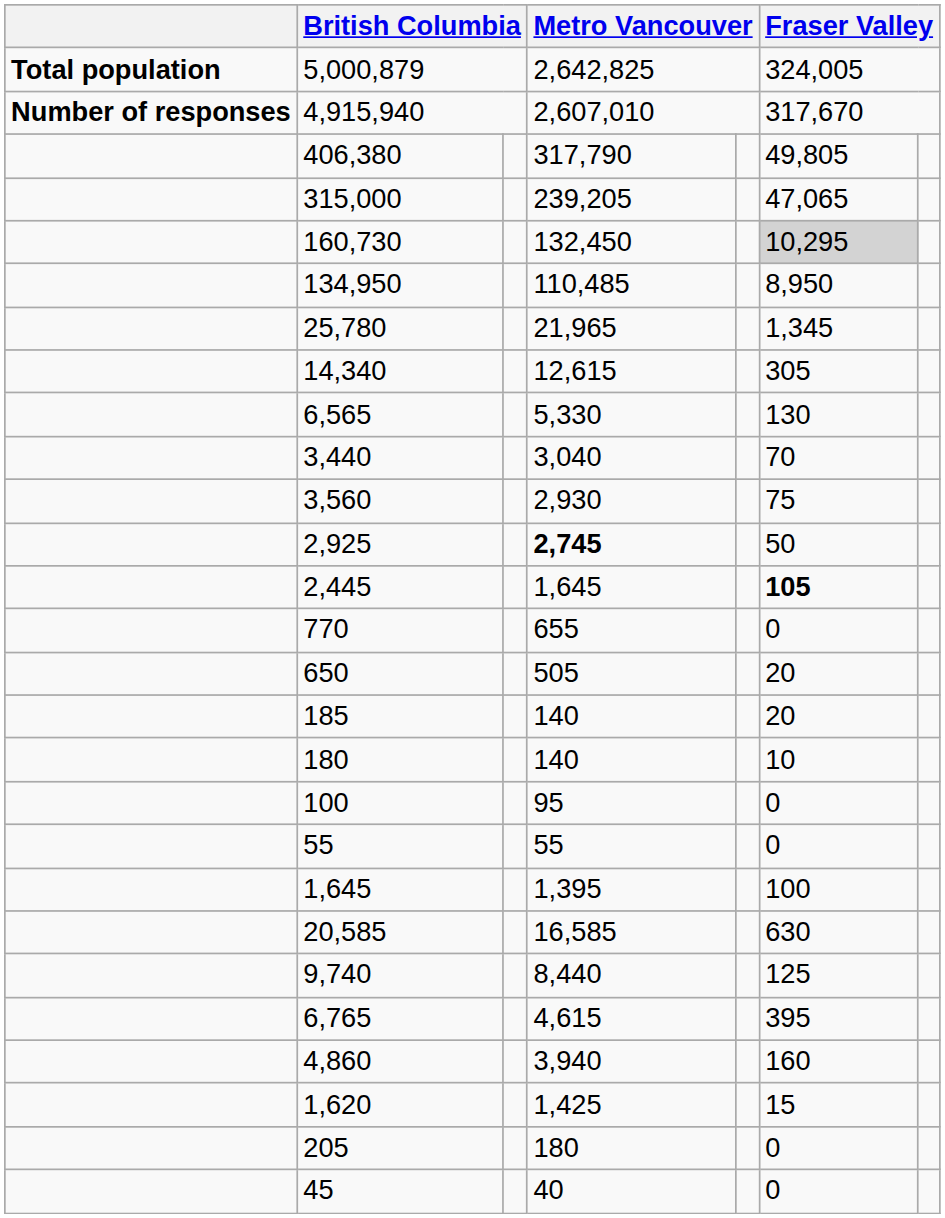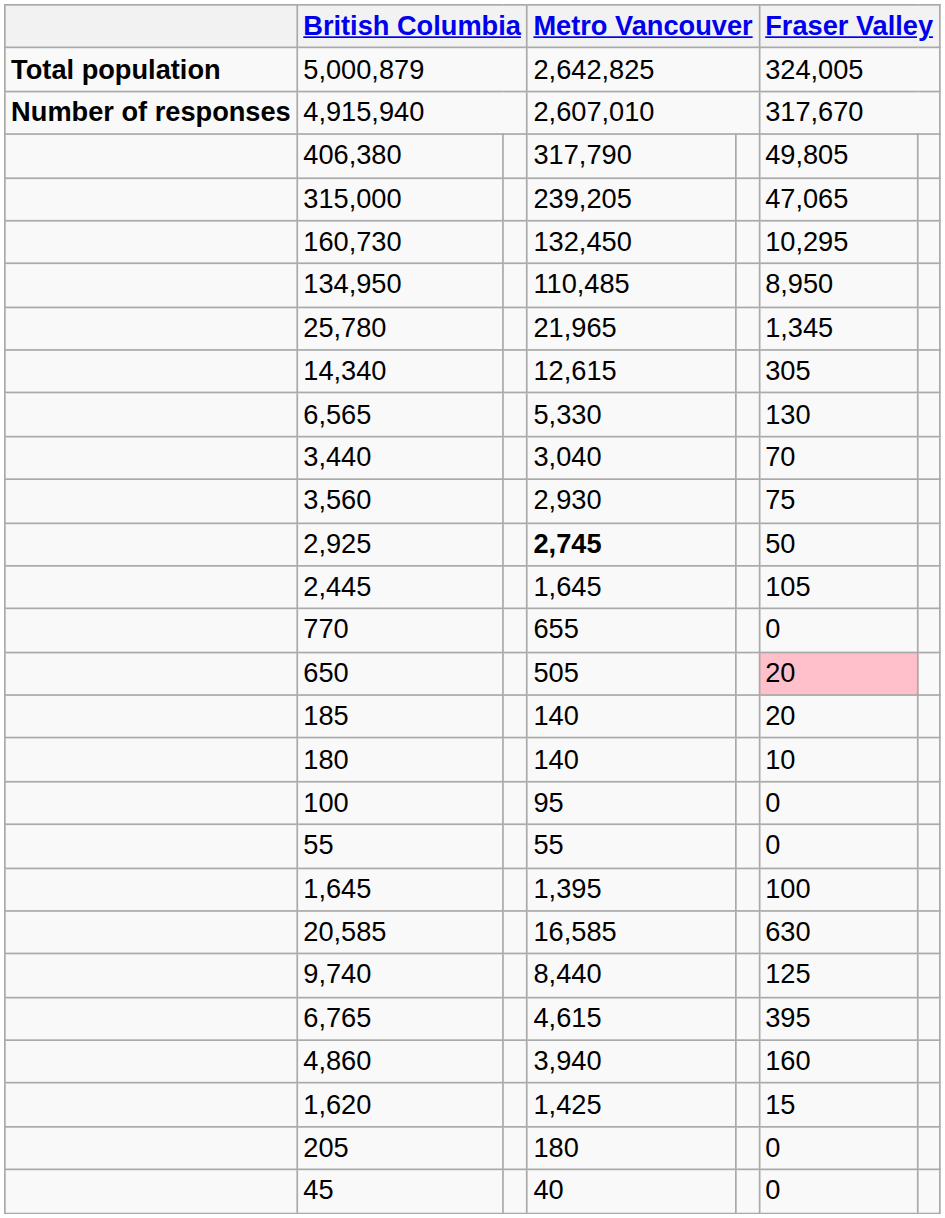(807, 241) lightgrey background -> (807, 241) no background
(788, 586) bold -> (788, 586) normal
(780, 673) no background -> (780, 673) pink background
